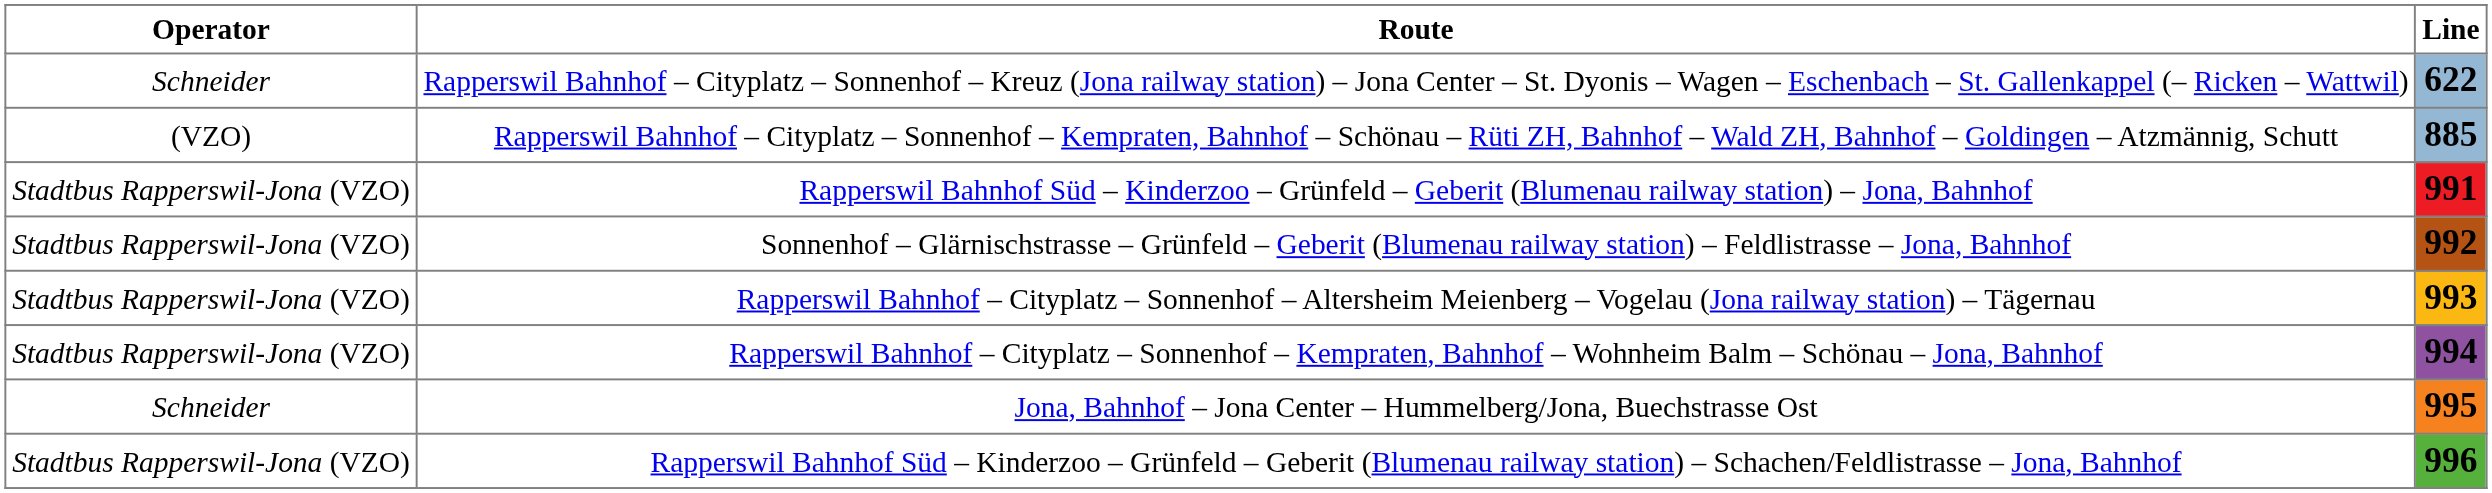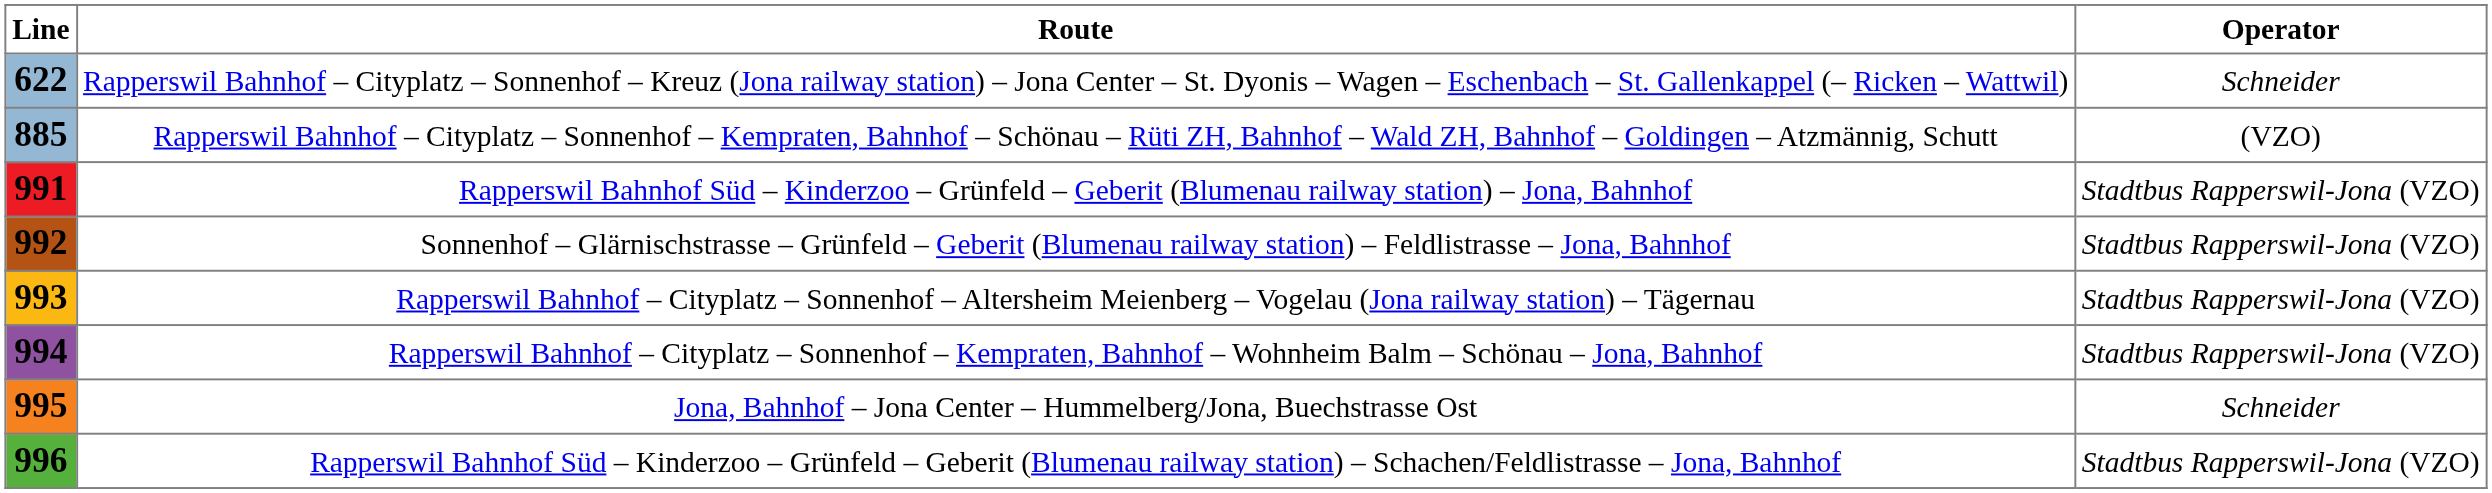columns swapped: (2451, 28) <-> (211, 28)
